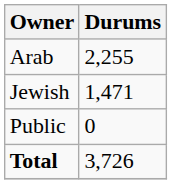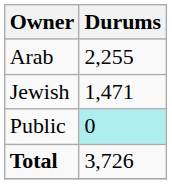(90, 126) no background -> (90, 126) paleturquoise background
